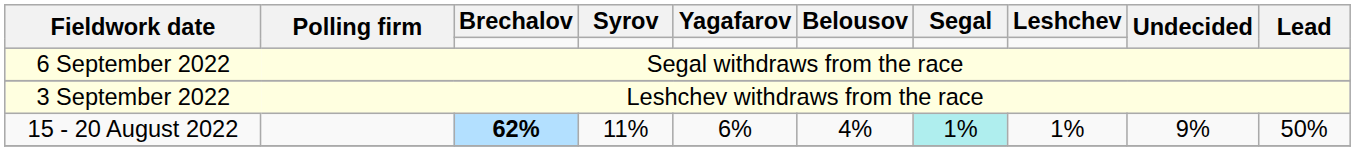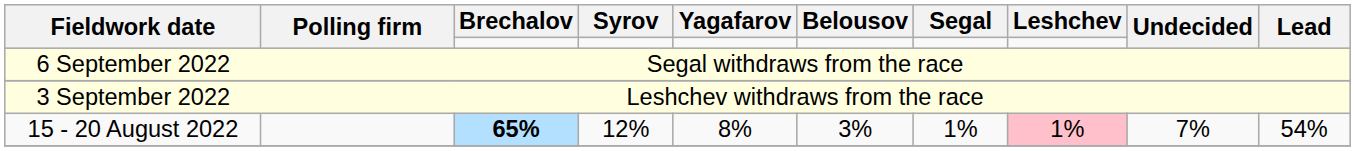(516, 129) 62% -> (516, 129) 65%
(626, 129) 11% -> (626, 129) 12%
(735, 129) 6% -> (735, 129) 8%
(855, 129) 4% -> (855, 129) 3%
(961, 129) paleturquoise background -> (961, 129) no background
(1067, 129) no background -> (1067, 129) pink background
(1193, 129) 9% -> (1193, 129) 7%
(1304, 129) 50% -> (1304, 129) 54%
